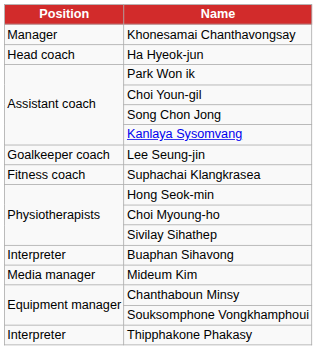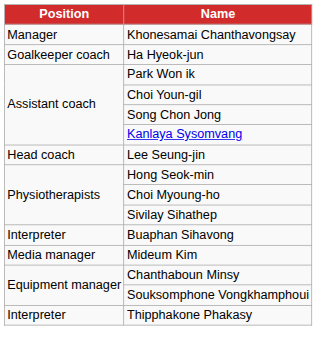(41, 54) Head coach -> (59, 54) Goalkeeper coach
(59, 154) Goalkeeper coach -> (41, 154) Head coach
- row: (194, 174)
